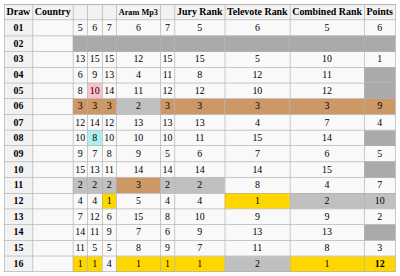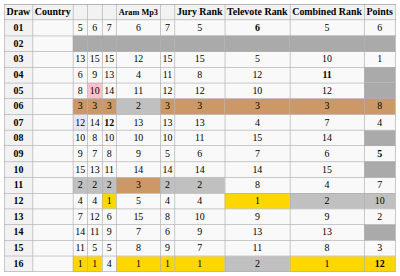(257, 28) normal -> (257, 28) bold
(327, 75) normal -> (327, 75) bold
(380, 106) 9 -> (380, 106) 8
(80, 122) no background -> (80, 122) lavender background
(109, 122) normal -> (109, 122) bold
(95, 138) paleturquoise background -> (95, 138) no background
(380, 153) normal -> (380, 153) bold
